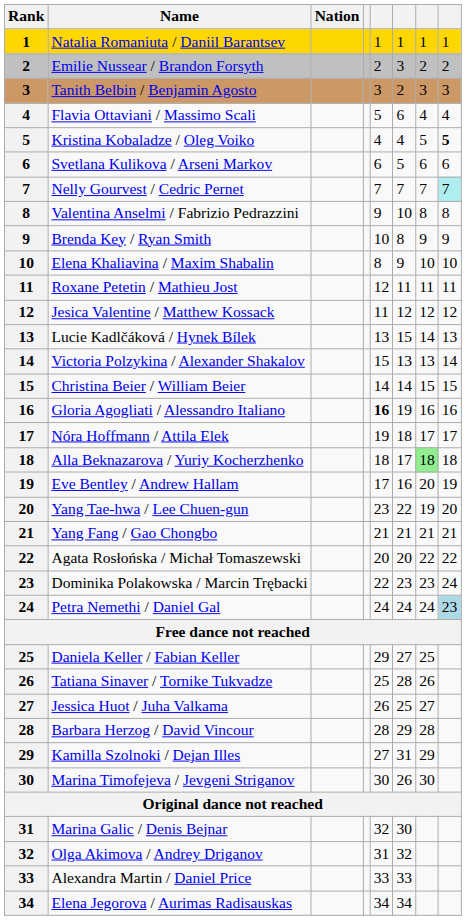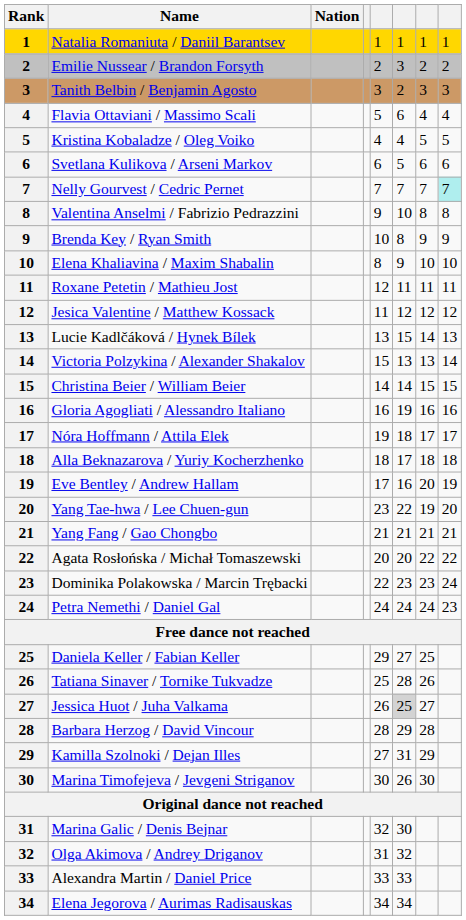(446, 139) bold -> (446, 139) normal
(382, 410) bold -> (382, 410) normal
(427, 459) lightgreen background -> (427, 459) no background
(450, 607) lightblue background -> (450, 607) no background
(404, 705) no background -> (404, 705) lightgrey background
